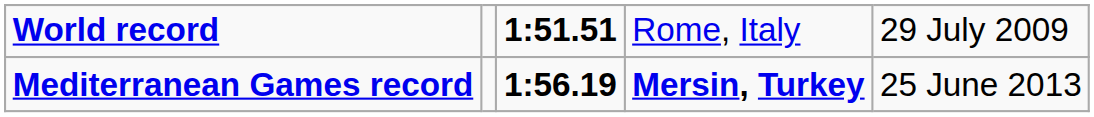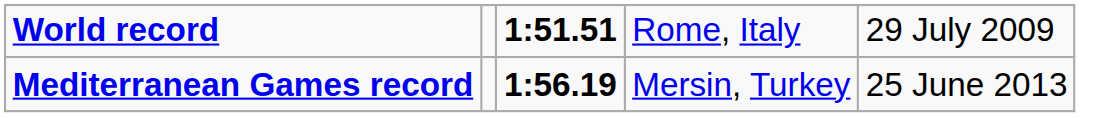(748, 83) bold -> (741, 83) normal
